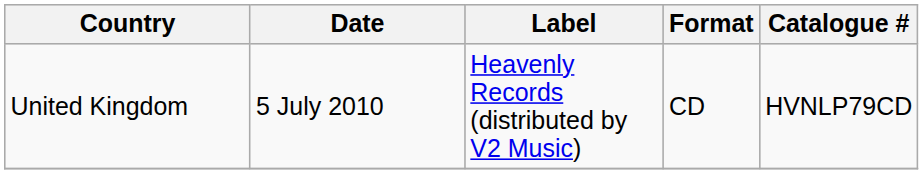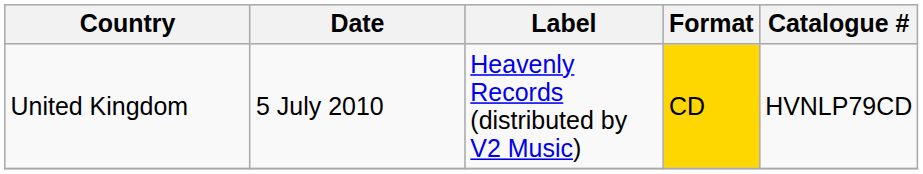(687, 105) no background -> (687, 105) gold background
